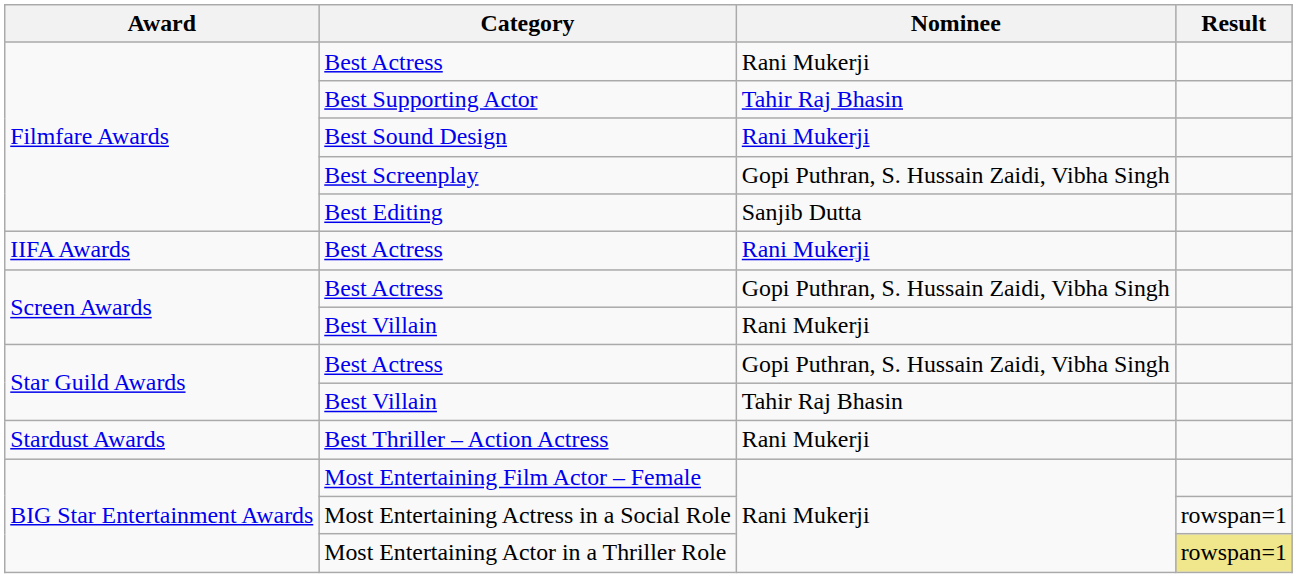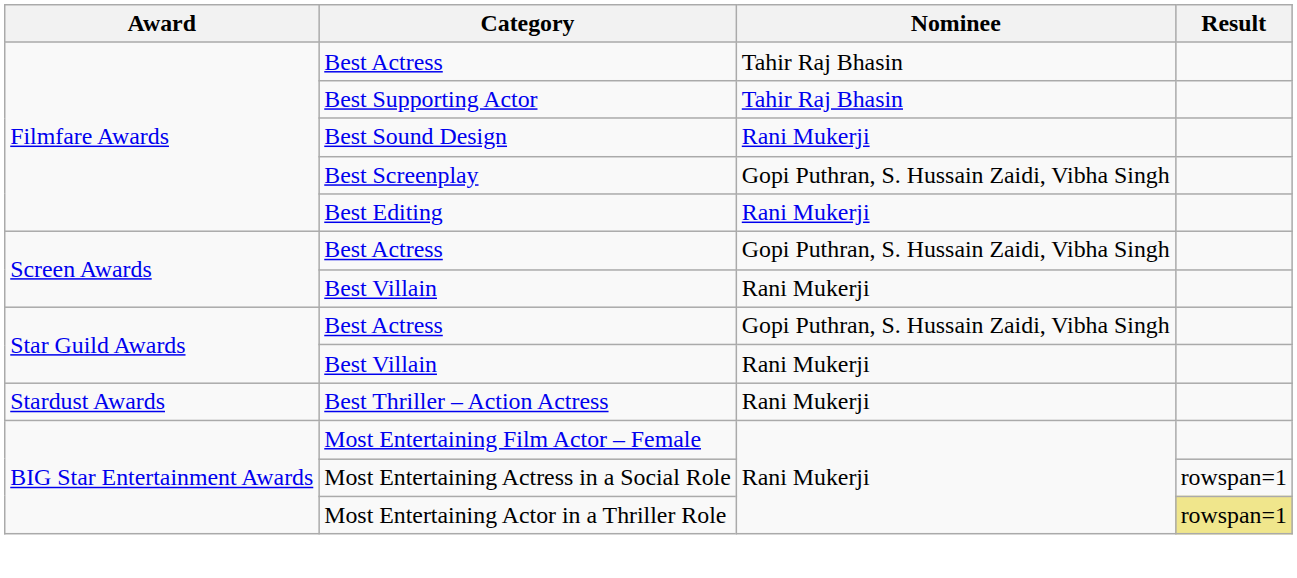(806, 61) Rani Mukerji -> (822, 61) Tahir Raj Bhasin
(802, 212) Sanjib Dutta -> (806, 212) Rani Mukerji
- row: (70, 250)
(822, 401) Tahir Raj Bhasin -> (806, 363) Rani Mukerji
